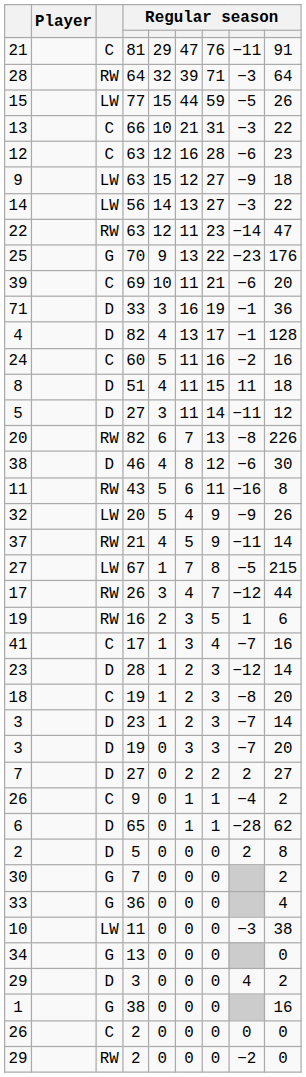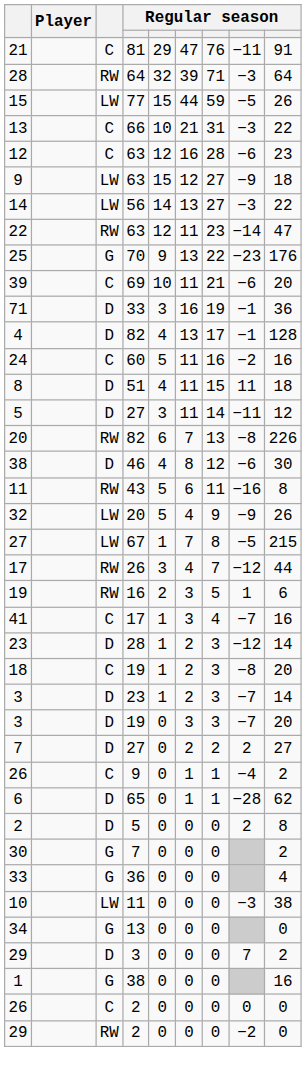- row: (18, 542)
(247, 981) 4 -> (247, 956) 7
